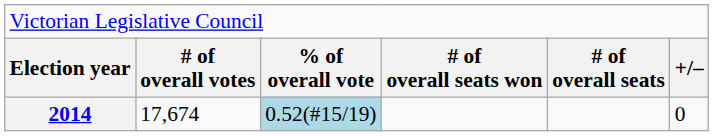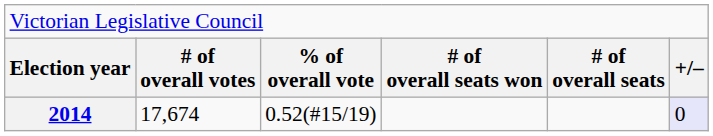(321, 113) lightblue background -> (321, 113) no background
(680, 113) no background -> (680, 113) lavender background
